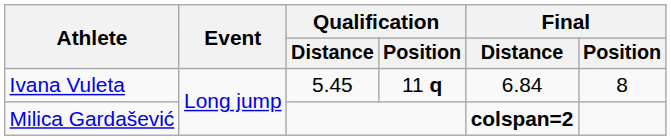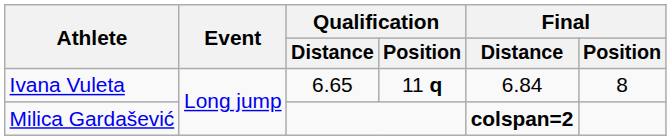(332, 86) 5.45 -> (332, 86) 6.65
